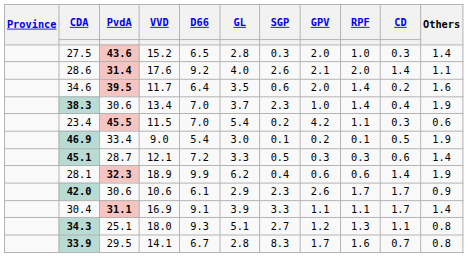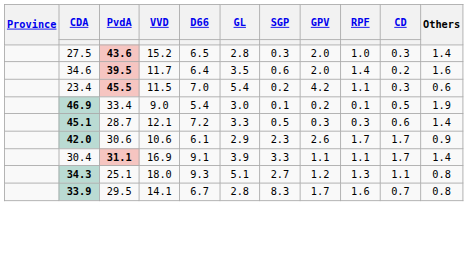- row: (79, 70)
- row: (79, 105)
- row: (79, 174)
